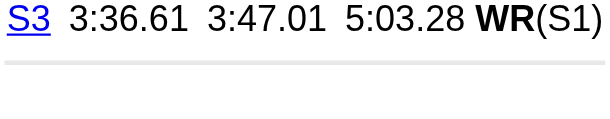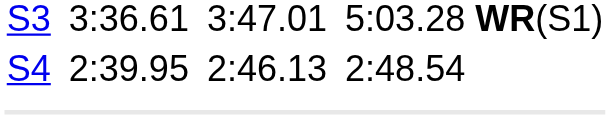+ row: (29, 68)
